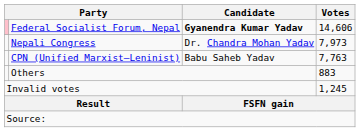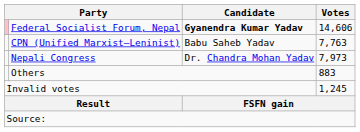rows swapped: (53, 42) <-> (96, 58)
